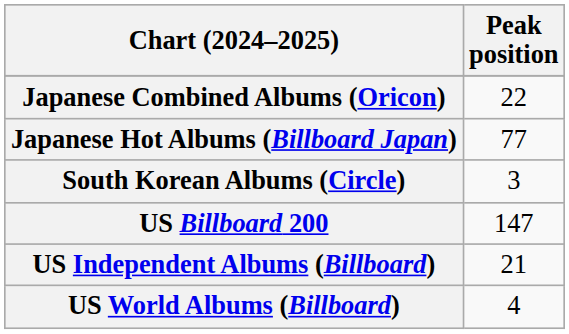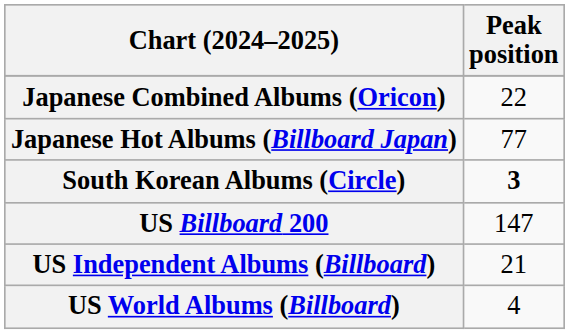(514, 180) normal -> (514, 180) bold
